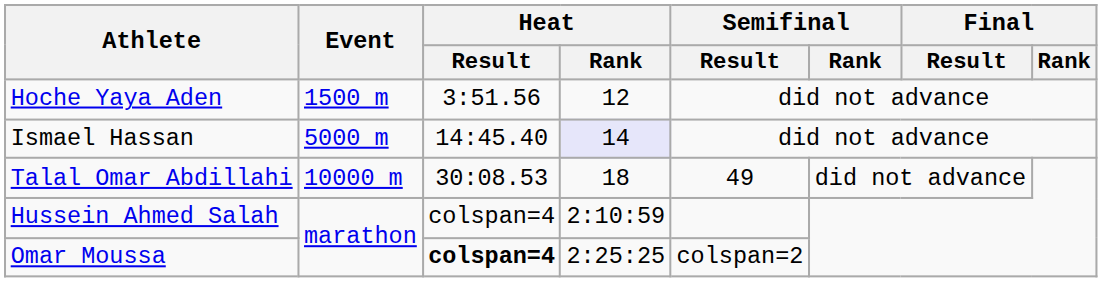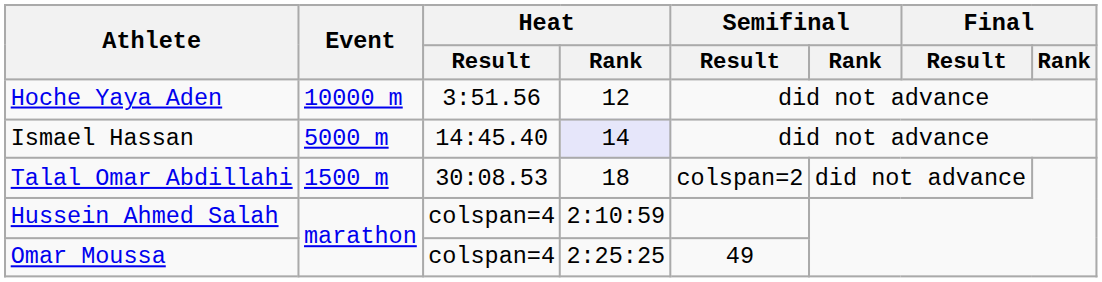(346, 99) 1500 m -> (353, 99) 10000 m
(353, 178) 10000 m -> (346, 178) 1500 m
(740, 178) 49 -> (740, 178) colspan=2
(492, 257) bold -> (492, 257) normal
(740, 257) colspan=2 -> (740, 257) 49
